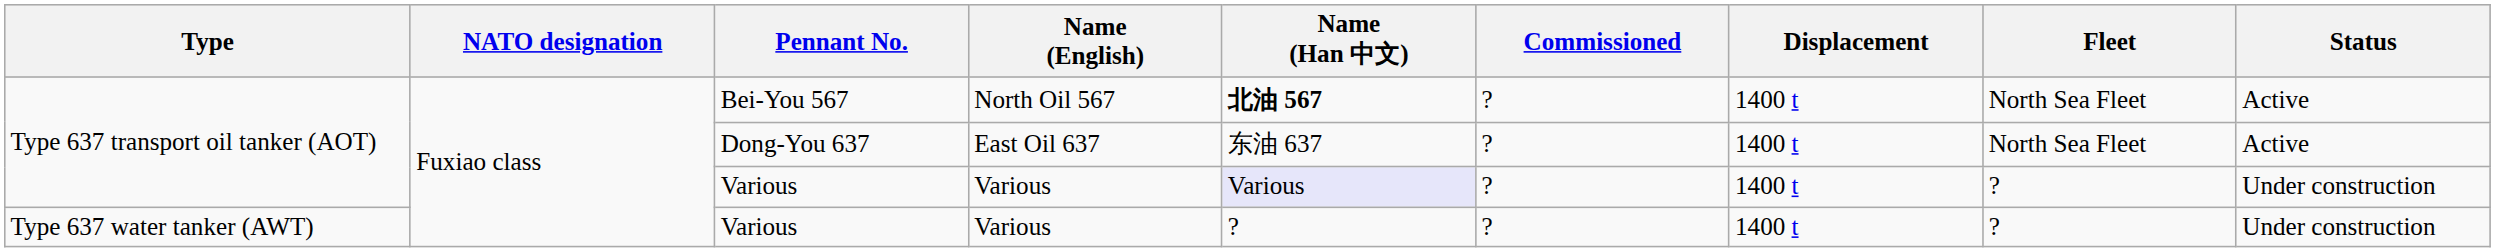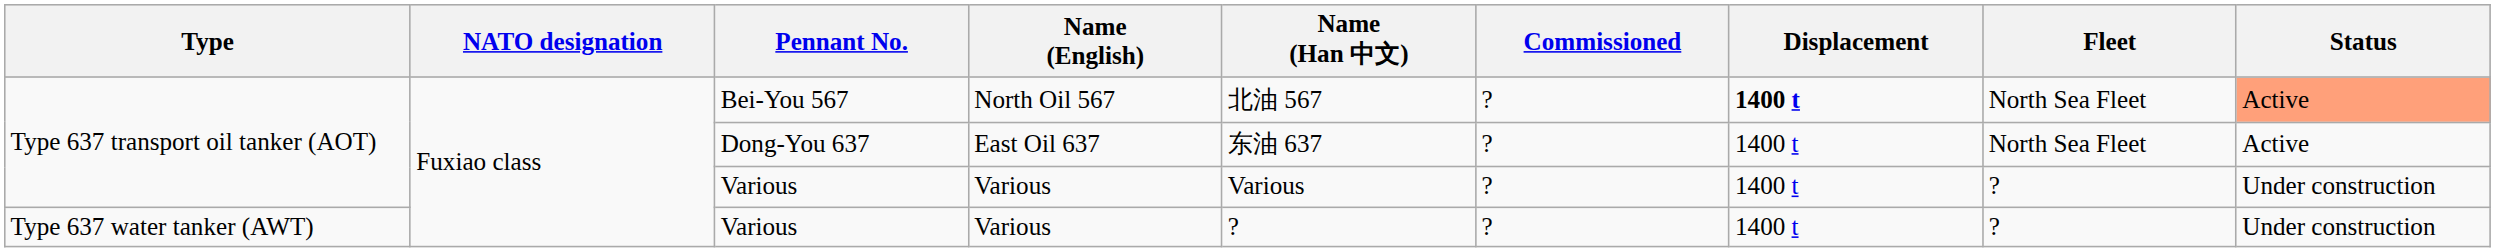(1275, 98) bold -> (1275, 98) normal
(1767, 99) normal -> (1767, 99) bold
(2276, 99) no background -> (2276, 99) lightsalmon background
(1266, 186) lavender background -> (1266, 186) no background
